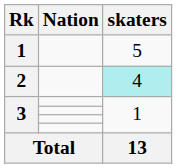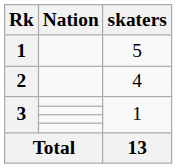(137, 81) paleturquoise background -> (137, 81) no background
